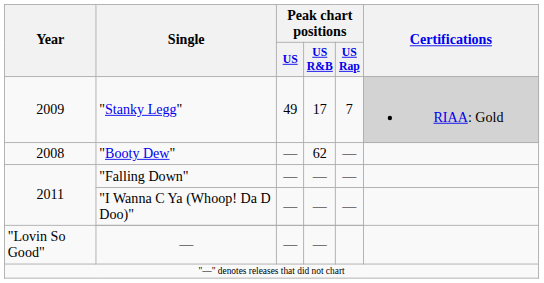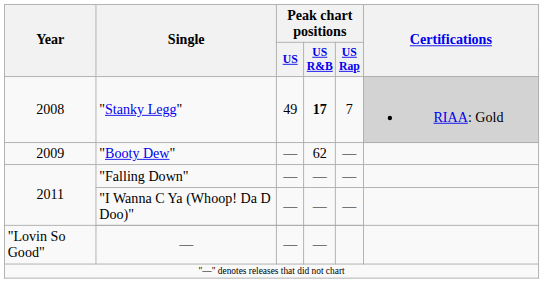(50, 109) 2009 -> (50, 109) 2008
(320, 109) normal -> (320, 109) bold
(50, 153) 2008 -> (50, 153) 2009
